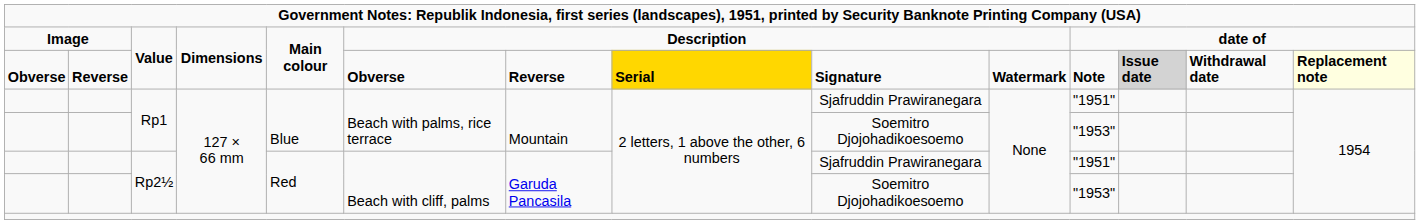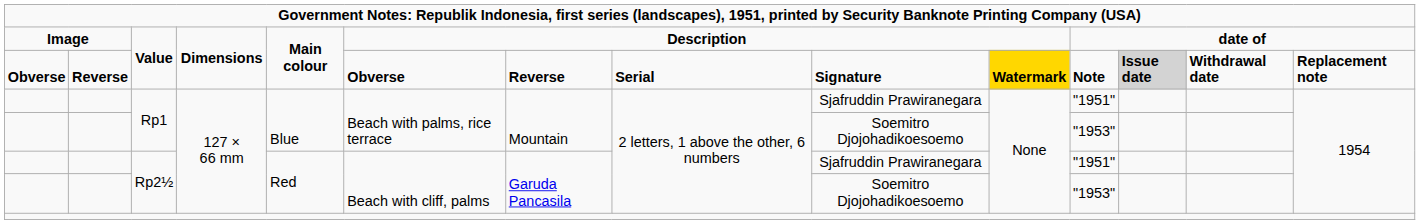(635, 77) gold background -> (635, 77) no background
(1029, 77) no background -> (1029, 77) gold background
(1342, 69) lightyellow background -> (1342, 69) no background
